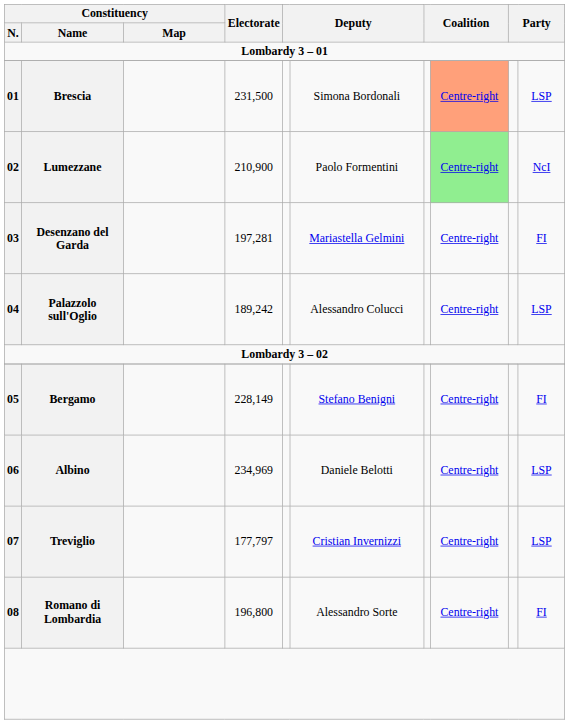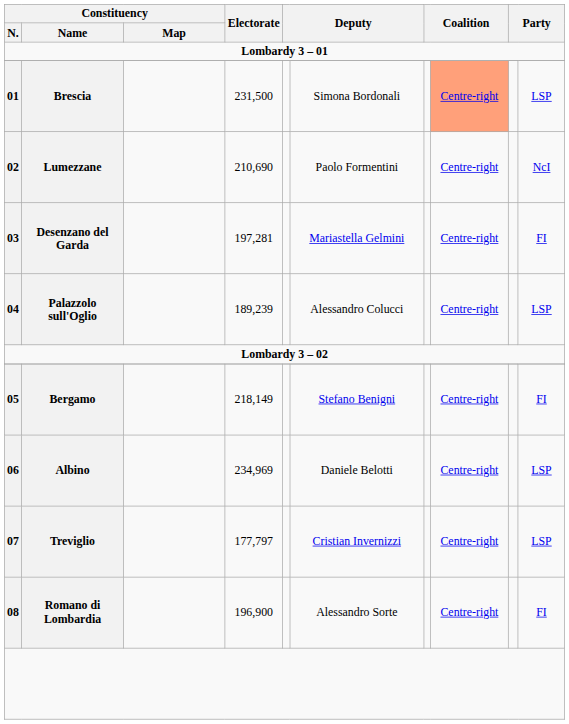(254, 167) 210,900 -> (254, 167) 210,690
(469, 167) lightgreen background -> (469, 167) no background
(254, 309) 189,242 -> (254, 309) 189,239
(254, 399) 228,149 -> (254, 399) 218,149
(254, 612) 196,800 -> (254, 612) 196,900
